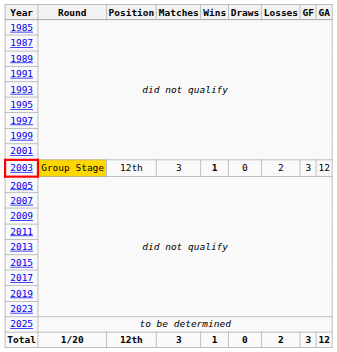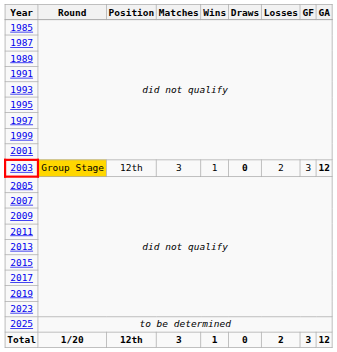(215, 168) bold -> (215, 168) normal
(245, 168) normal -> (245, 168) bold
(324, 168) normal -> (324, 168) bold
